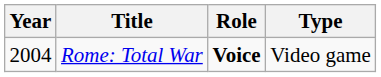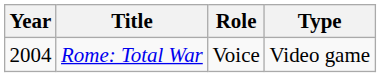(236, 54) bold -> (236, 54) normal
